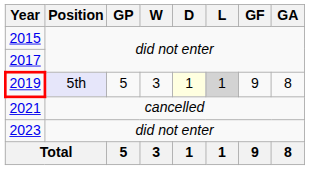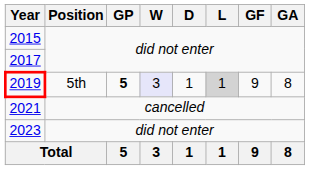(76, 84) lavender background -> (76, 84) no background
(123, 84) normal -> (123, 84) bold
(156, 84) no background -> (156, 84) lavender background
(189, 84) lightyellow background -> (189, 84) no background
